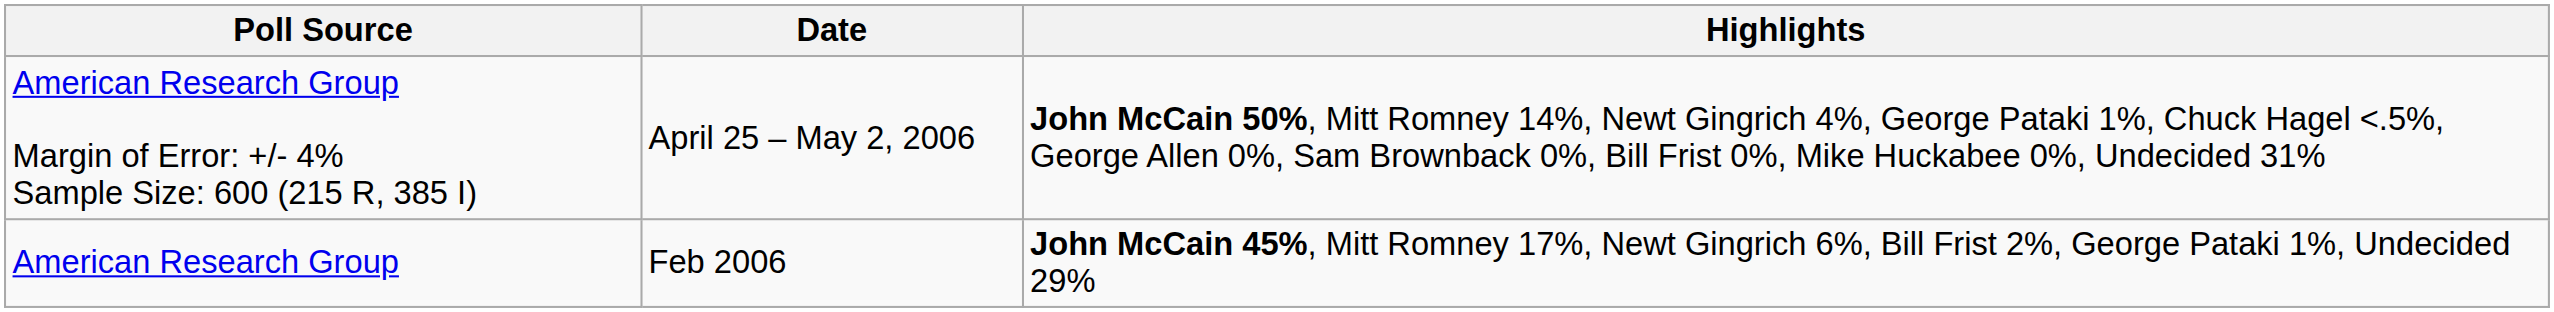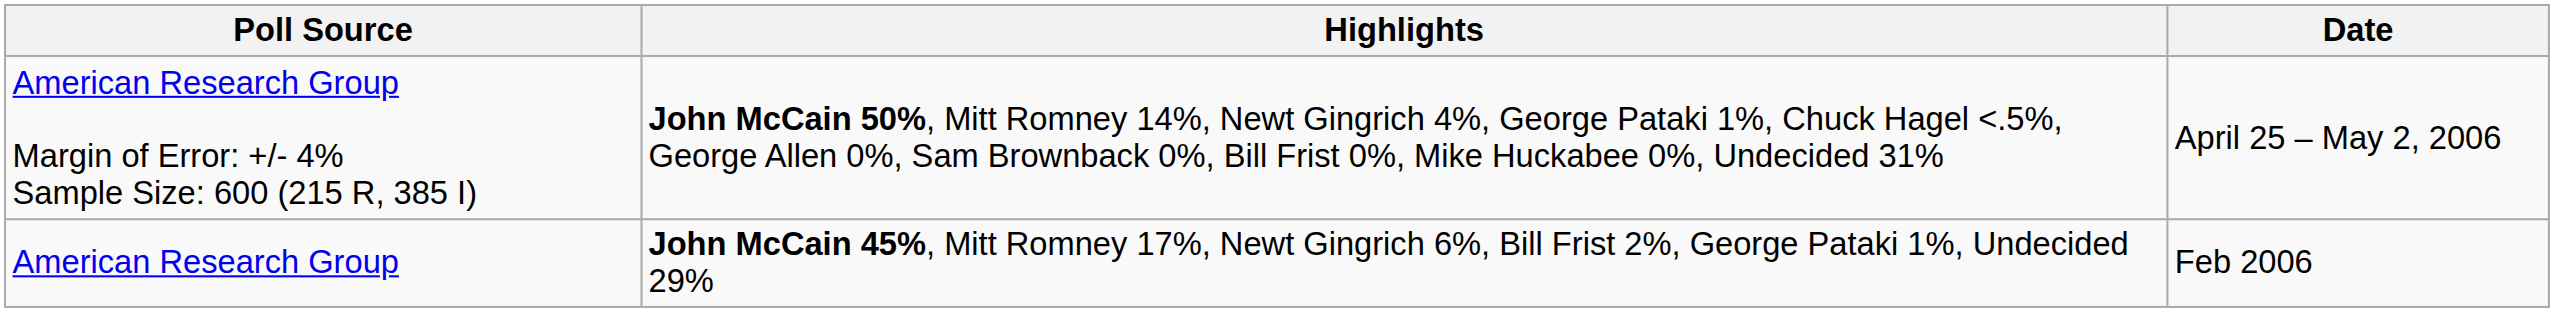columns swapped: (832, 30) <-> (1786, 30)
